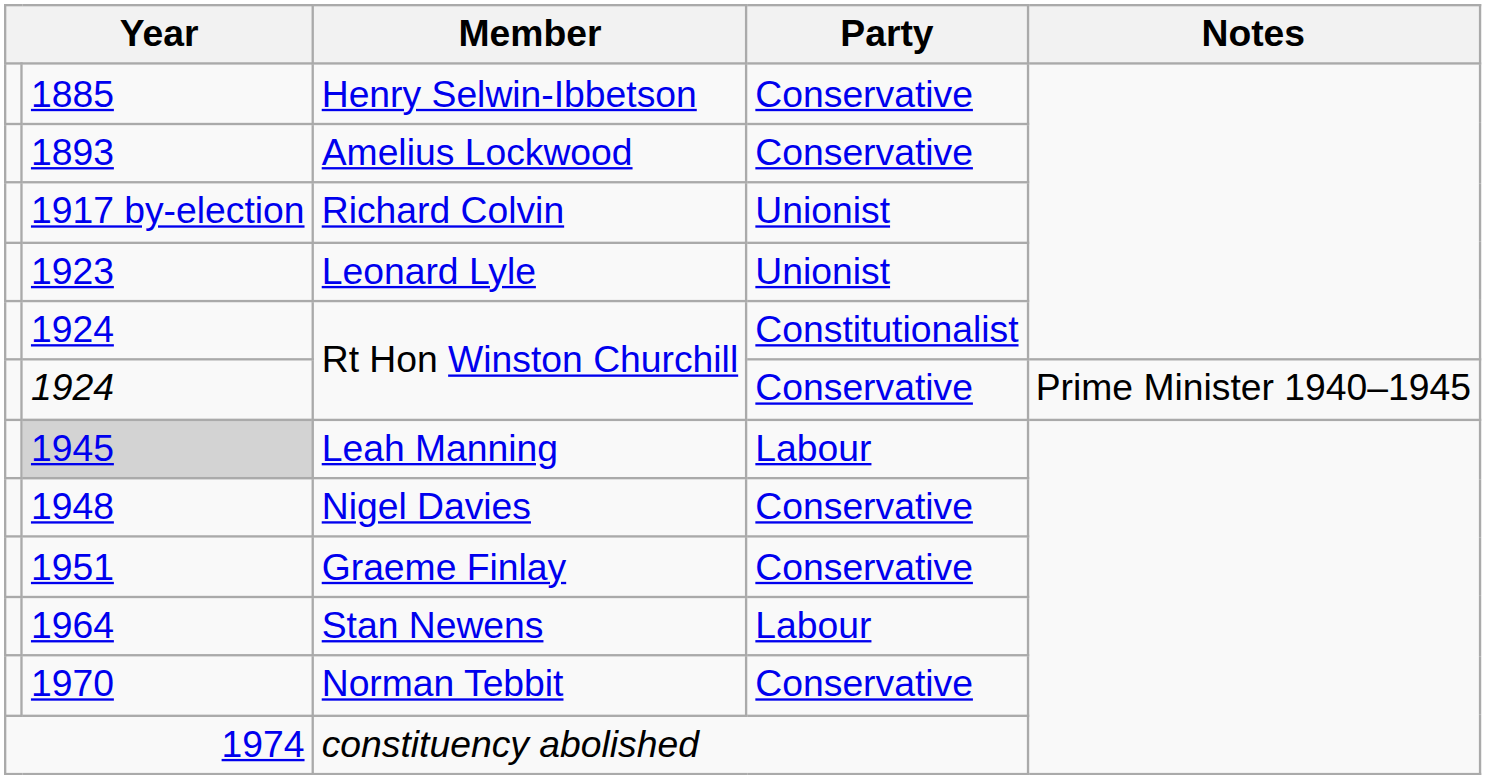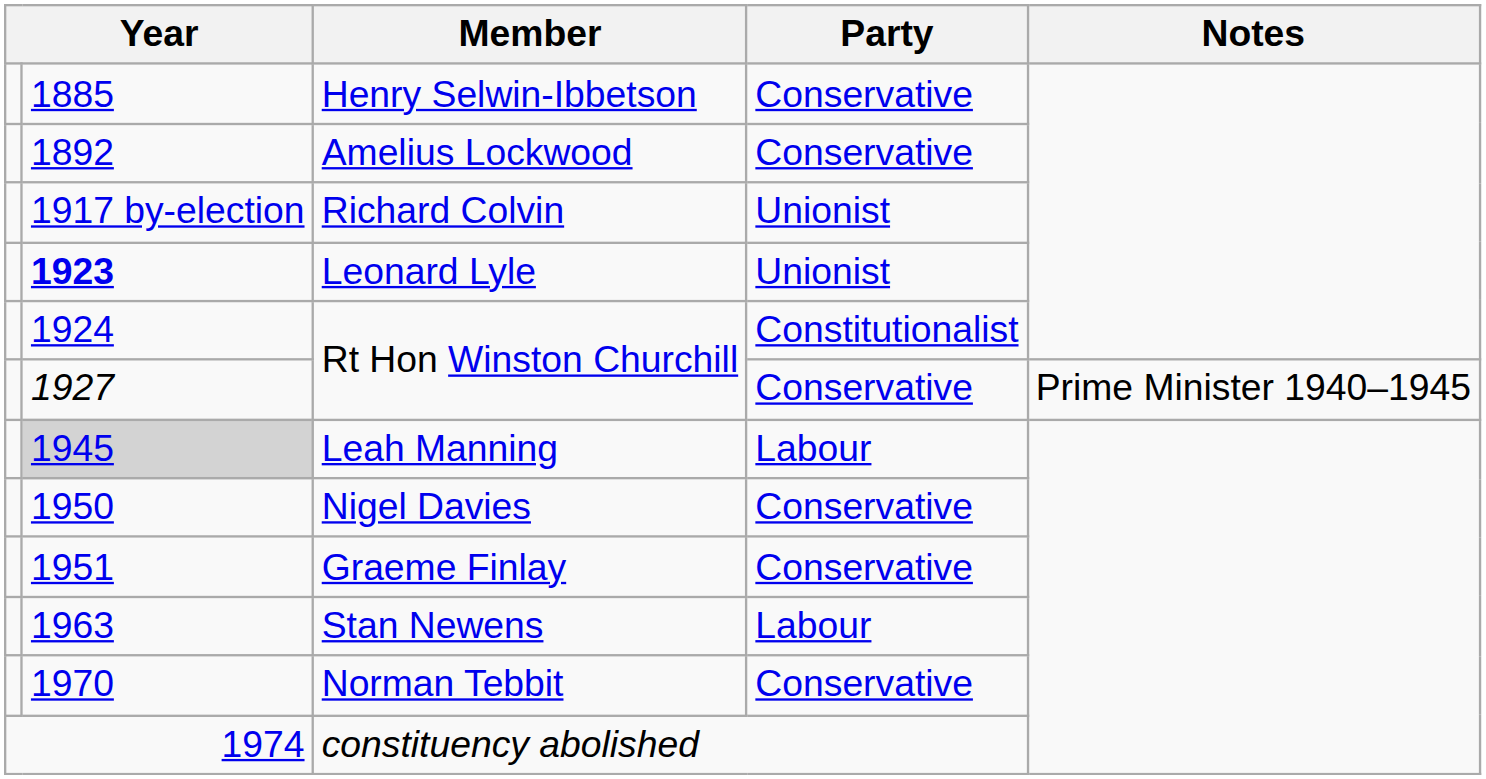(72, 152) 1893 -> (72, 152) 1892
(72, 270) normal -> (72, 270) bold
(72, 388) 1924 -> (72, 388) 1927
(72, 507) 1948 -> (72, 507) 1950
(72, 625) 1964 -> (72, 625) 1963
